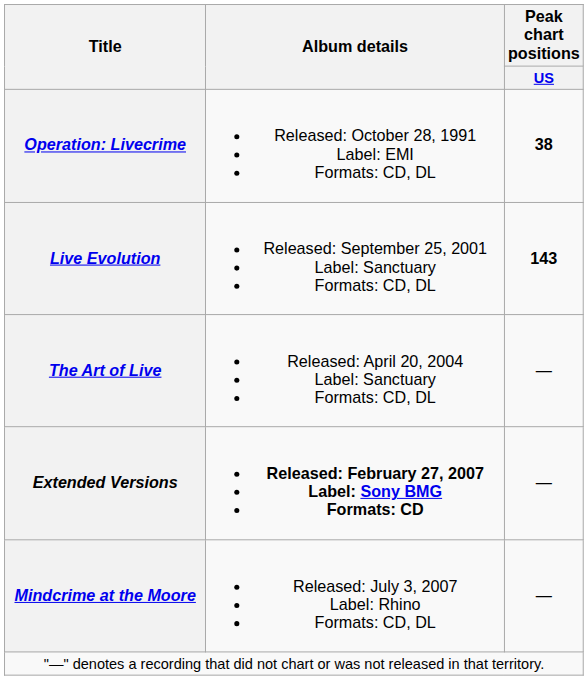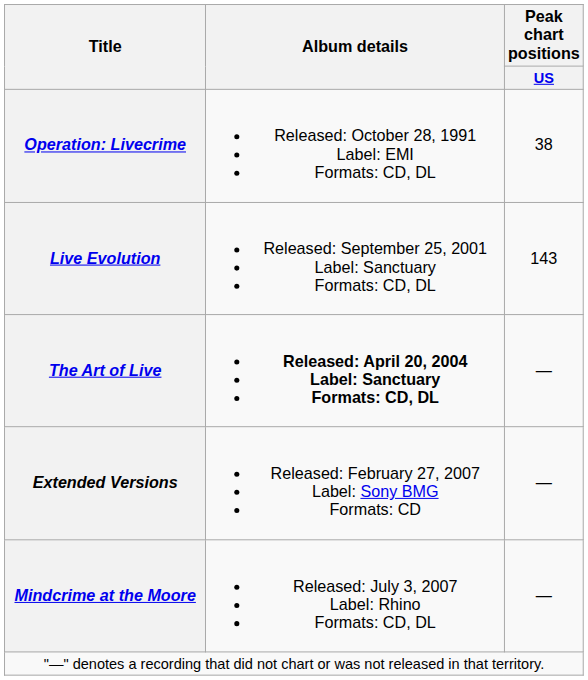(544, 145) bold -> (544, 145) normal
(544, 258) bold -> (544, 258) normal
(355, 380) normal -> (355, 380) bold
(355, 492) bold -> (355, 492) normal
